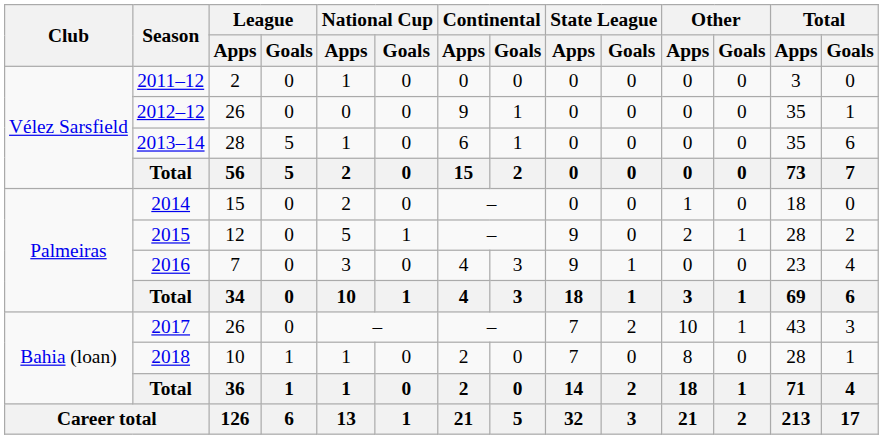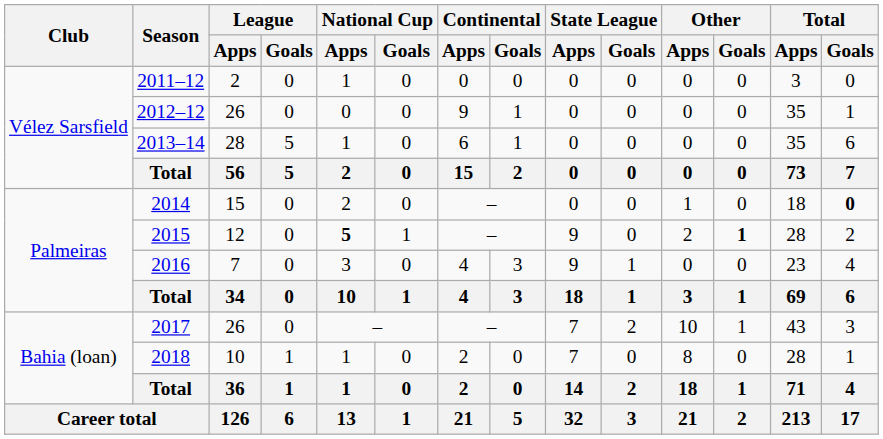(850, 204) normal -> (850, 204) bold
(346, 234) normal -> (346, 234) bold
(742, 234) normal -> (742, 234) bold
